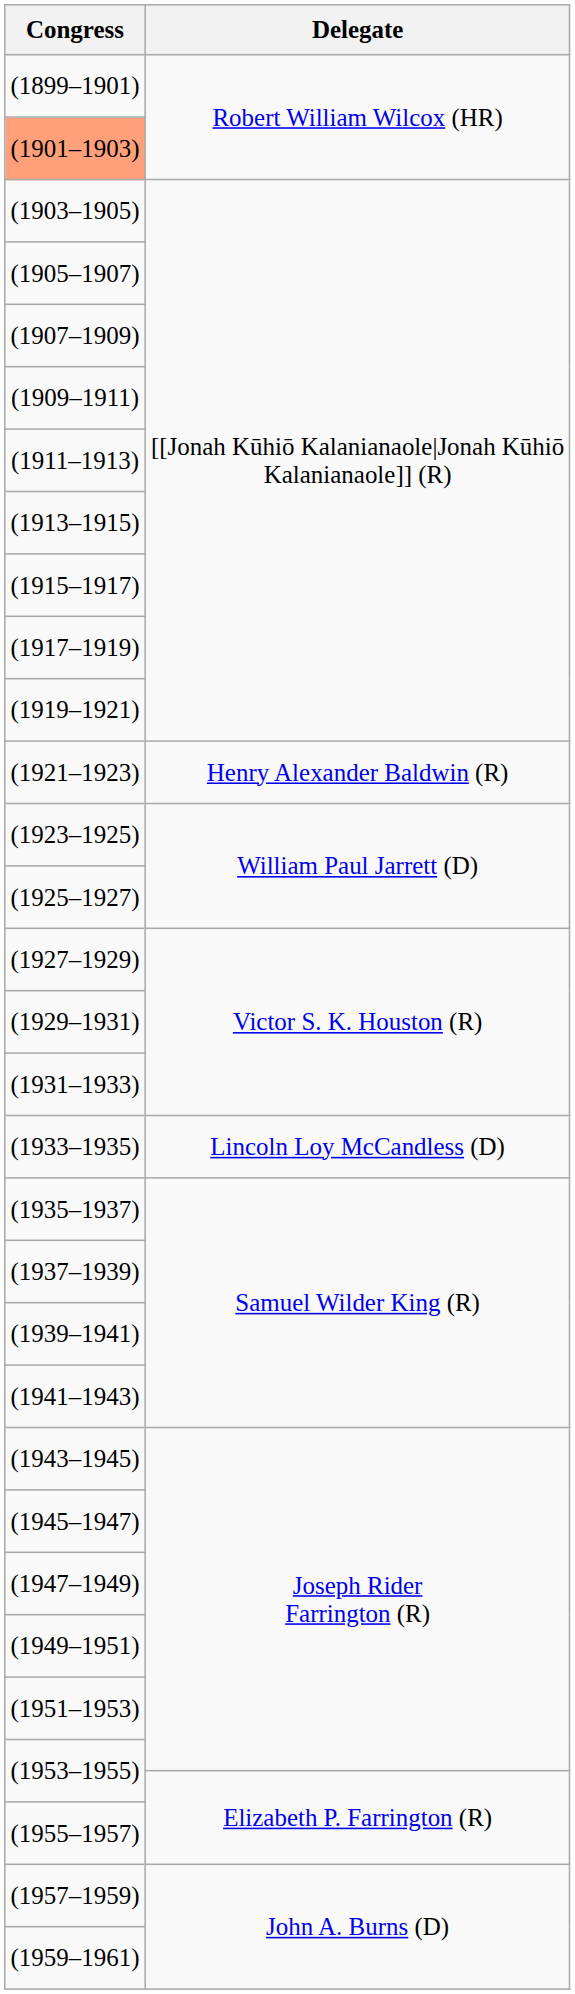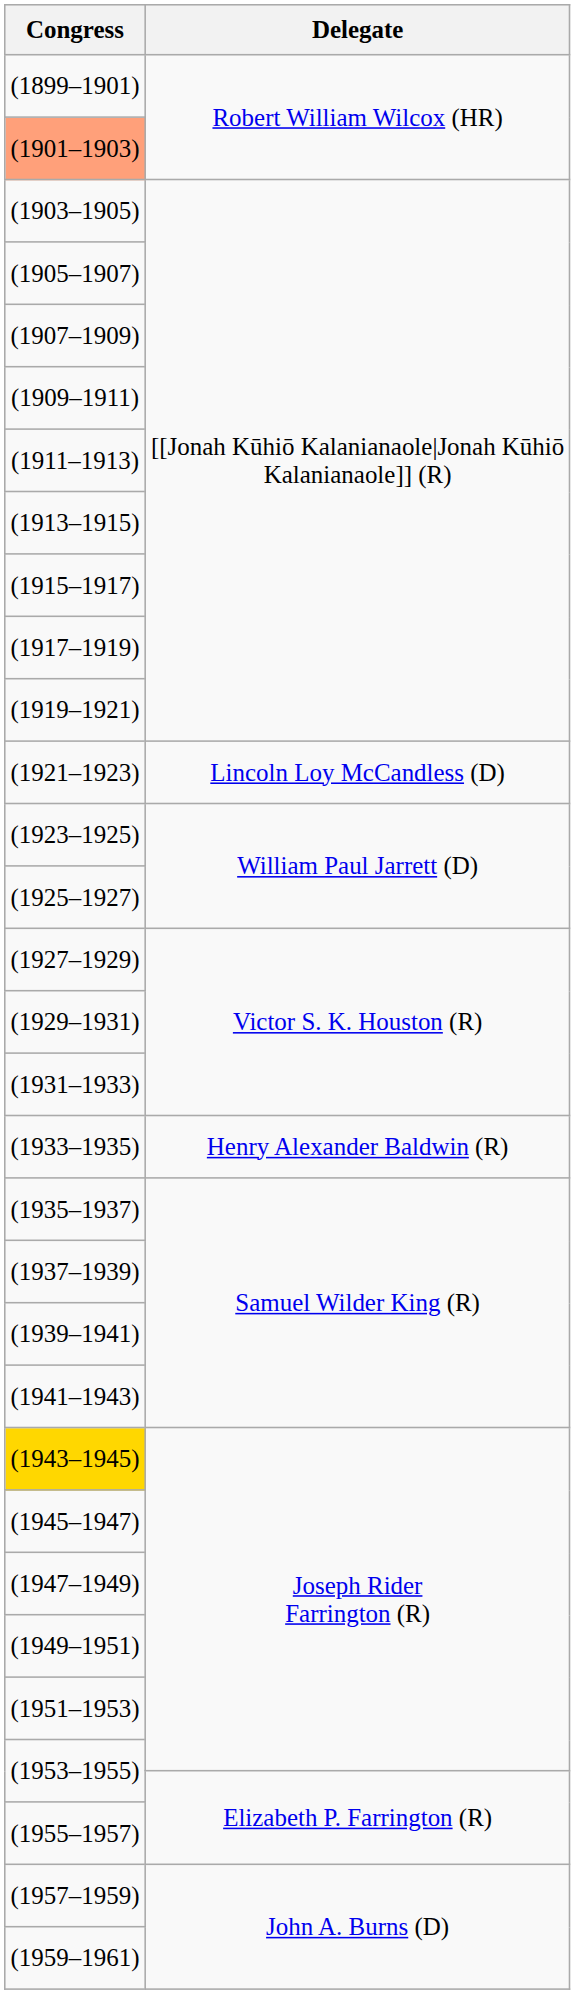(358, 772) Henry Alexander Baldwin (R) -> (358, 772) Lincoln Loy McCandless (D)
(358, 1146) Lincoln Loy McCandless (D) -> (358, 1146) Henry Alexander Baldwin (R)
(75, 1458) no background -> (75, 1458) gold background
